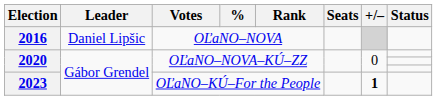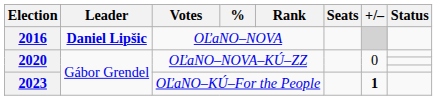(107, 38) normal -> (107, 38) bold
